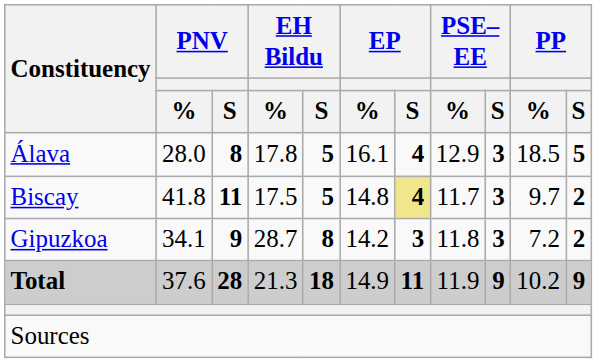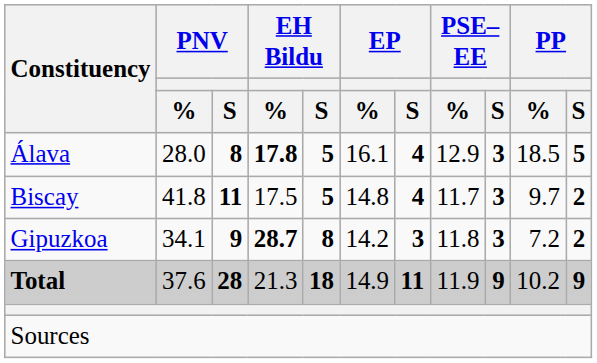(276, 153) normal -> (276, 153) bold
(418, 196) khaki background -> (418, 196) no background
(276, 239) normal -> (276, 239) bold
